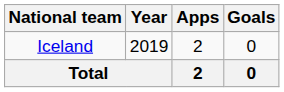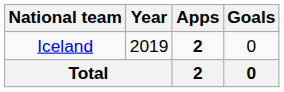(198, 45) normal -> (198, 45) bold
